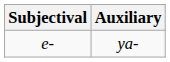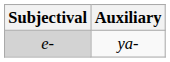(48, 43) no background -> (48, 43) lightgrey background
